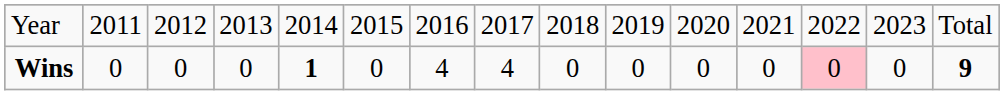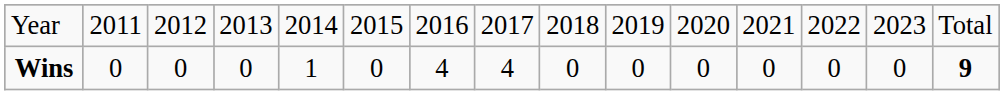(311, 67) bold -> (311, 67) normal
(834, 67) pink background -> (834, 67) no background
